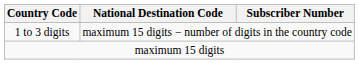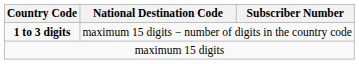(42, 31) normal -> (42, 31) bold
